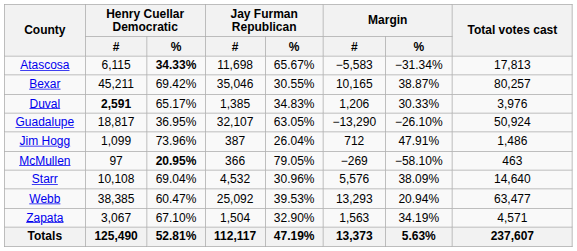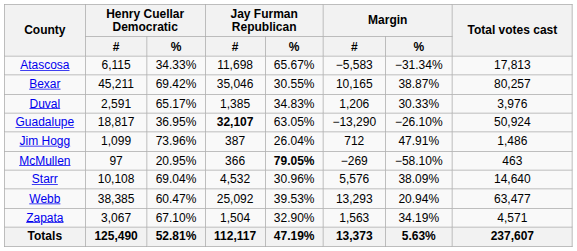(176, 65) bold -> (176, 65) normal
(116, 103) bold -> (116, 103) normal
(235, 122) normal -> (235, 122) bold
(176, 160) bold -> (176, 160) normal
(294, 160) normal -> (294, 160) bold
